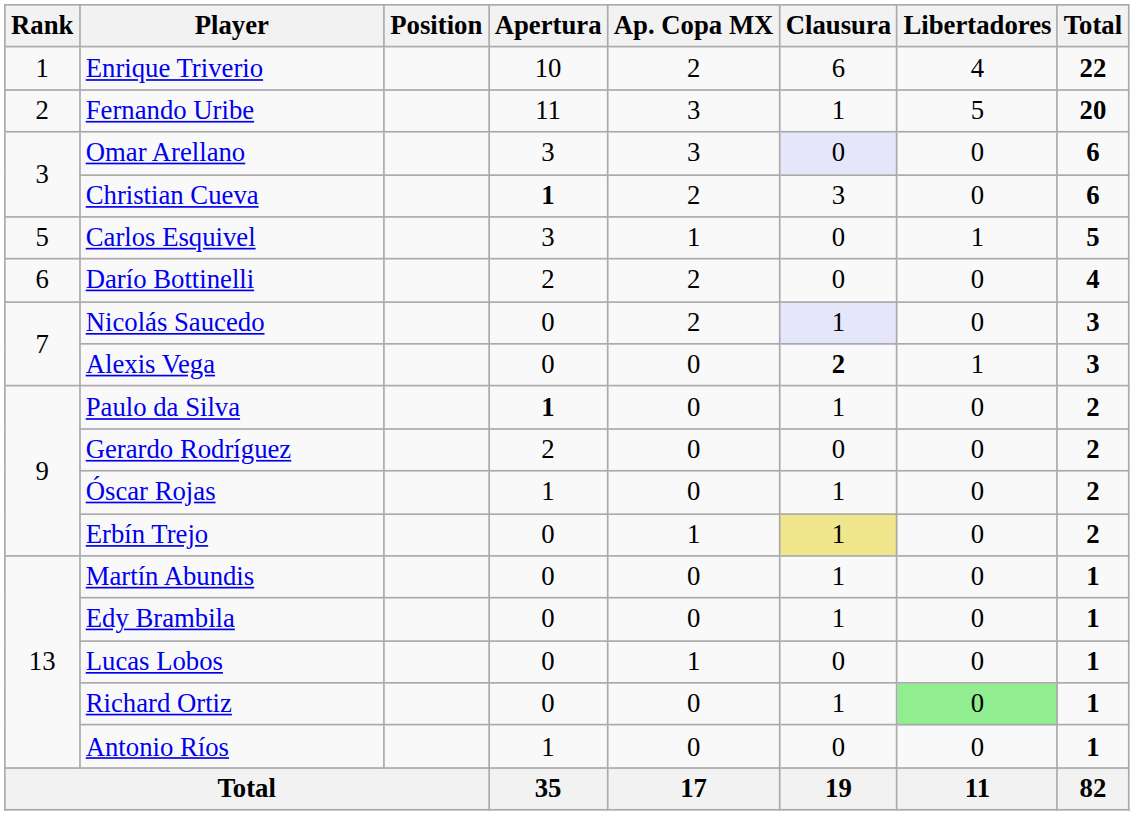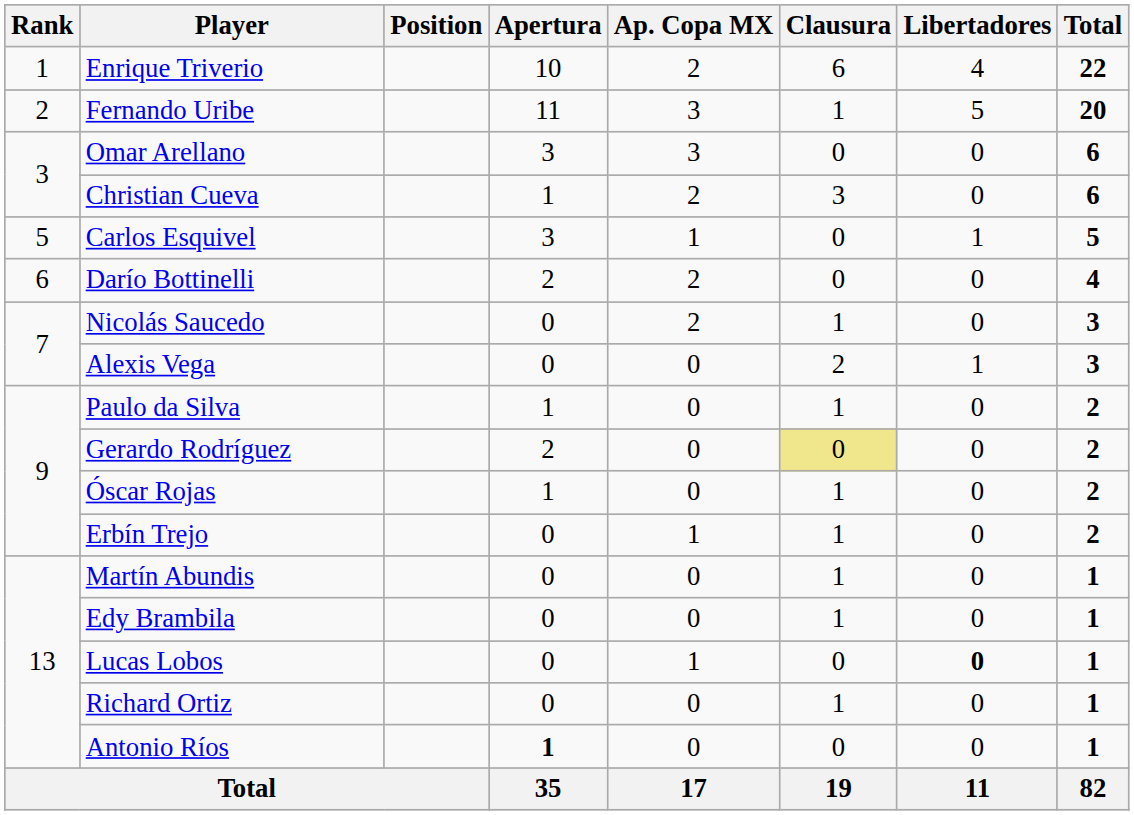(838, 152) lavender background -> (838, 152) no background
(548, 195) bold -> (548, 195) normal
(838, 322) lavender background -> (838, 322) no background
(838, 364) bold -> (838, 364) normal
(548, 407) bold -> (548, 407) normal
(838, 449) no background -> (838, 449) khaki background
(838, 534) khaki background -> (838, 534) no background
(977, 661) normal -> (977, 661) bold
(977, 703) lightgreen background -> (977, 703) no background
(548, 746) normal -> (548, 746) bold
